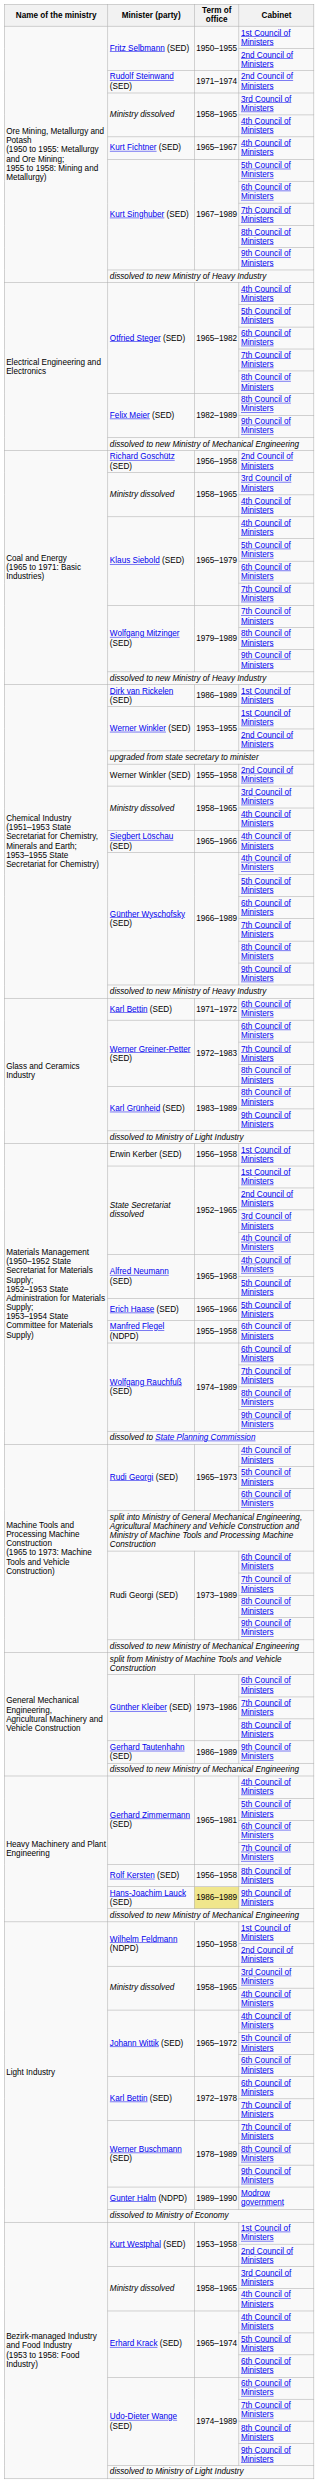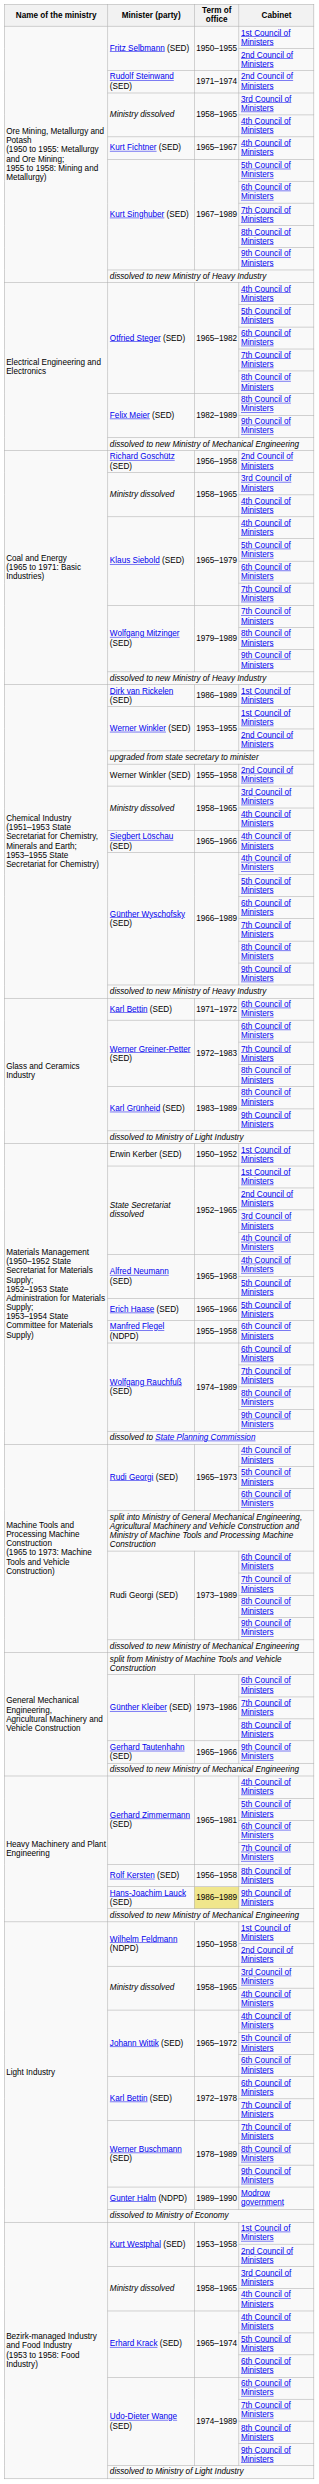(217, 1155) 1956–1958 -> (217, 1155) 1950–1952
(217, 1752) 1986–1989 -> (217, 1752) 1965–1966
